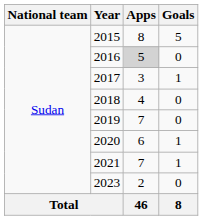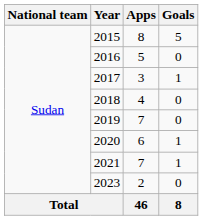(141, 57) lightgrey background -> (141, 57) no background
